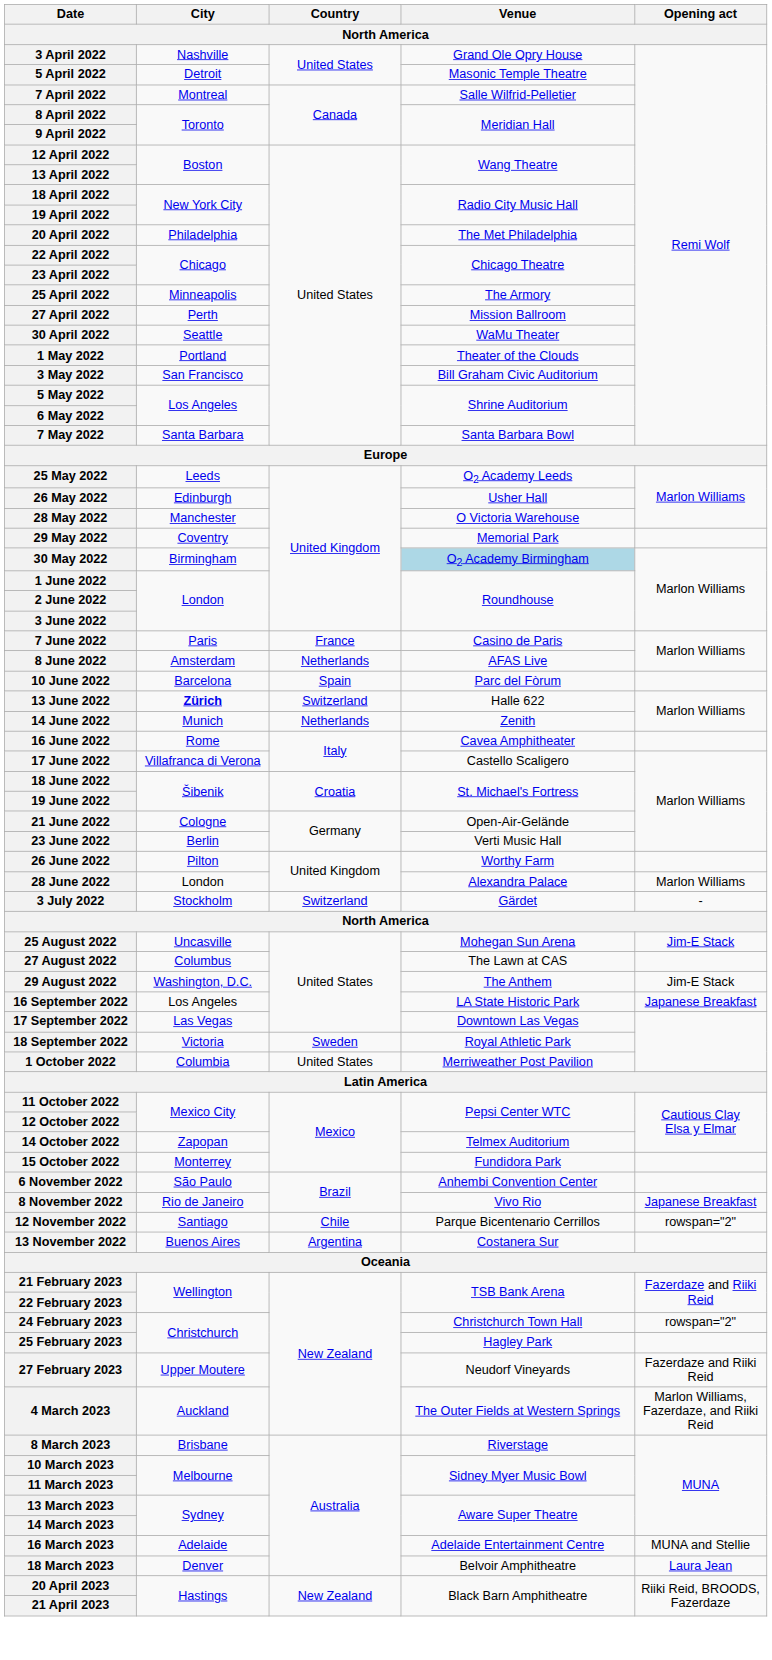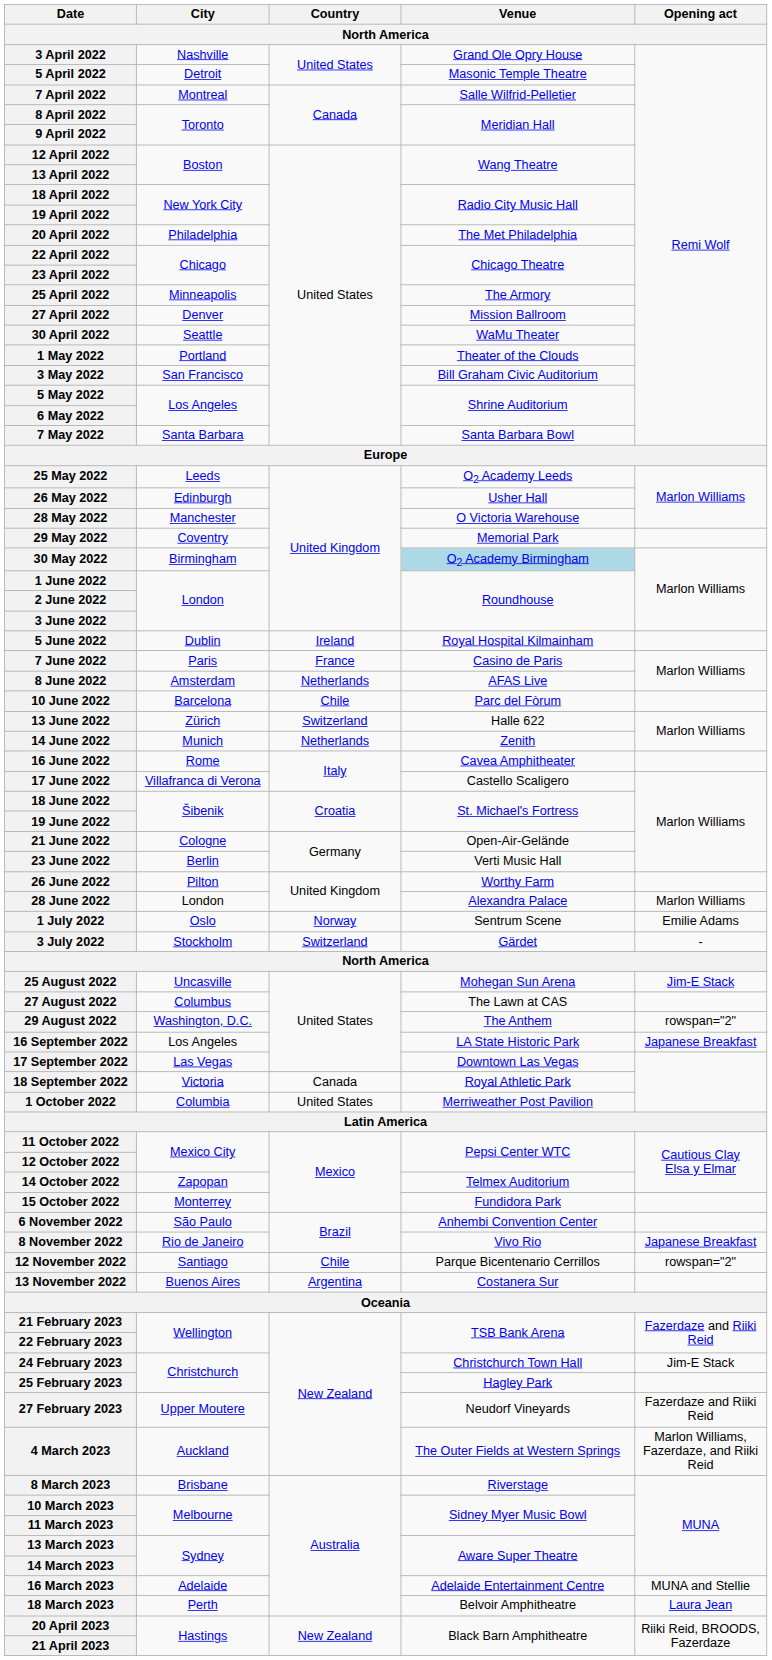(203, 315) Perth -> (203, 315) Denver
+ row: (71, 640)
(335, 681) Spain -> (335, 701) Chile
(203, 701) bold -> (203, 721) normal
+ row: (71, 921)
(701, 981) Jim-E Stack -> (701, 1021) rowspan="2"
(335, 1041) Sweden -> (335, 1082) Canada
(701, 1322) rowspan="2" -> (701, 1362) Jim-E Stack
(203, 1565) Denver -> (203, 1605) Perth
